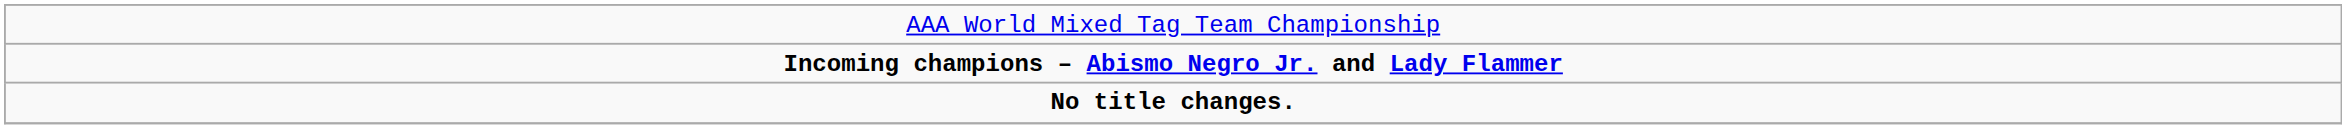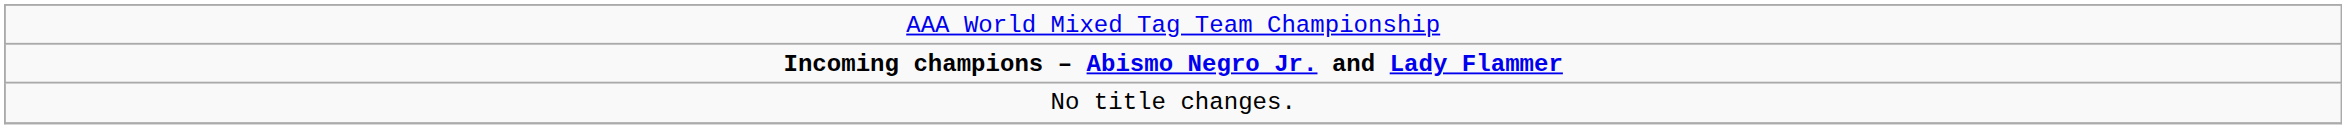(1173, 103) bold -> (1173, 103) normal
